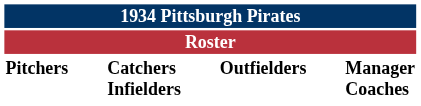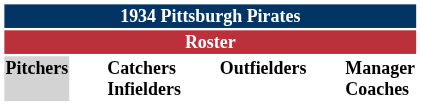(37, 67) no background -> (37, 67) lightgrey background
